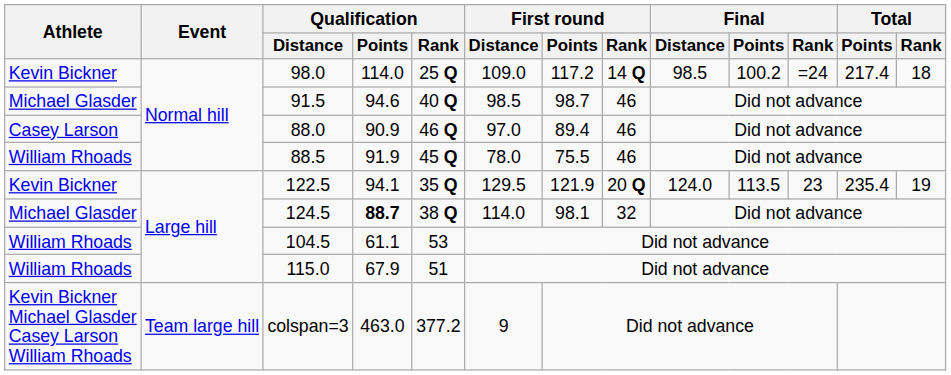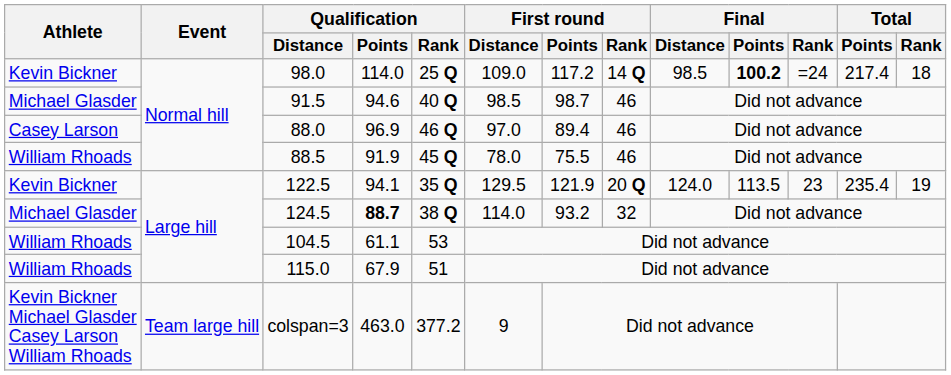(759, 73) normal -> (759, 73) bold
(382, 129) 90.9 -> (382, 129) 96.9
(572, 213) 98.1 -> (572, 213) 93.2
